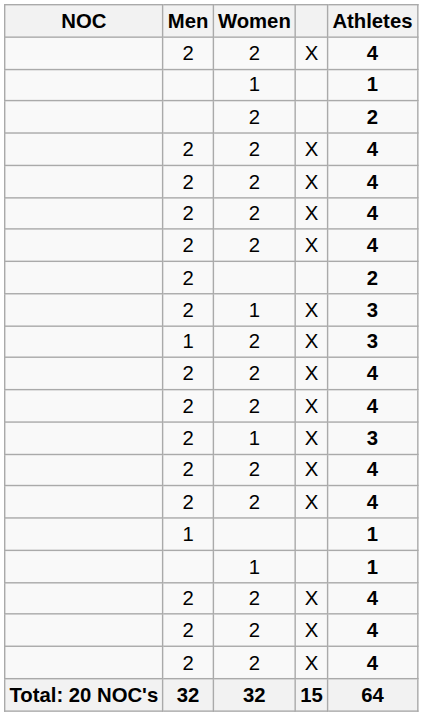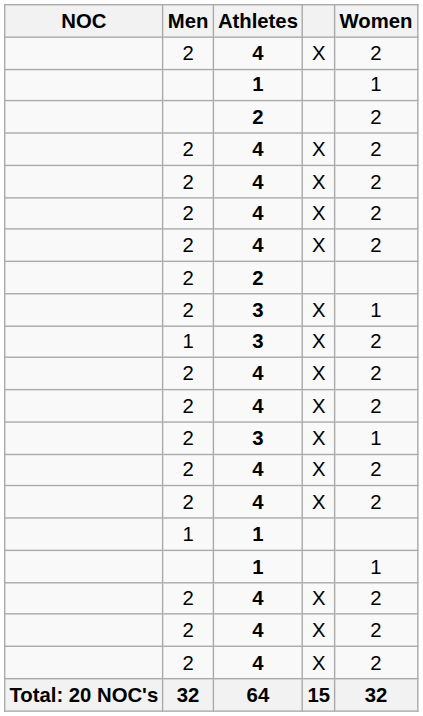columns swapped: (254, 21) <-> (372, 21)
